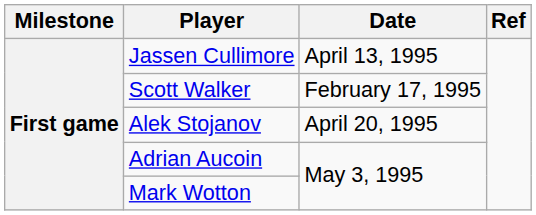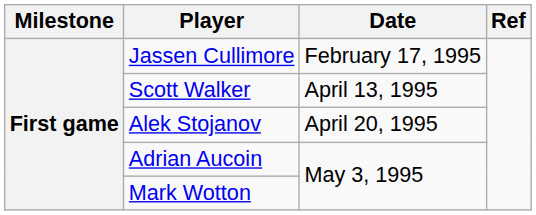(371, 55) April 13, 1995 -> (393, 55) February 17, 1995
(393, 90) February 17, 1995 -> (371, 90) April 13, 1995
